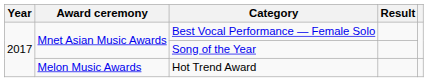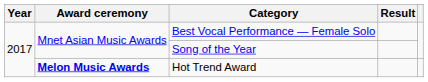(89, 67) normal -> (93, 67) bold
